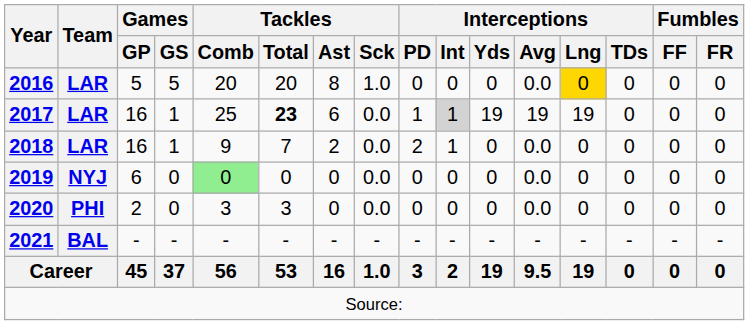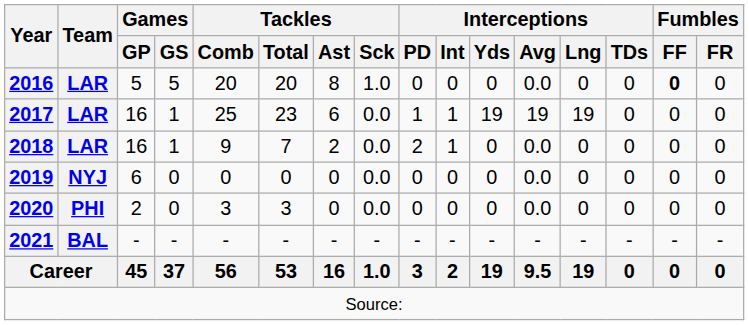(583, 83) gold background -> (583, 83) no background
(675, 83) normal -> (675, 83) bold
(286, 114) bold -> (286, 114) normal
(452, 114) lightgrey background -> (452, 114) no background
(226, 177) lightgreen background -> (226, 177) no background
